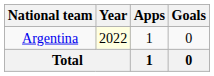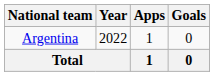(113, 37) lightyellow background -> (113, 37) no background
